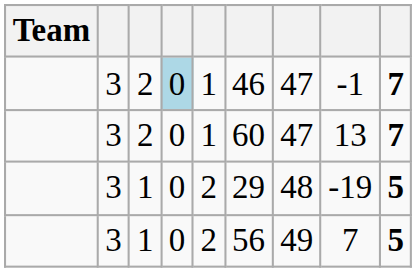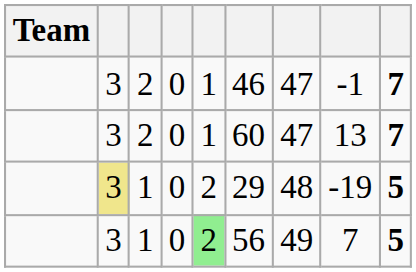(177, 82) lightblue background -> (177, 82) no background
(114, 187) no background -> (114, 187) khaki background
(209, 239) no background -> (209, 239) lightgreen background
